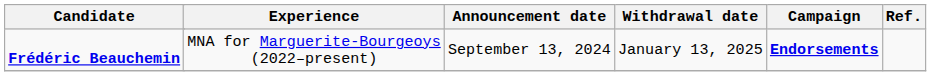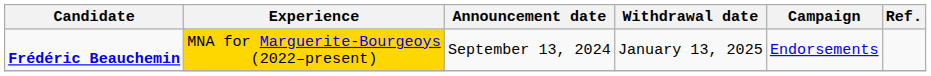(314, 50) no background -> (314, 50) gold background
(824, 50) bold -> (824, 50) normal
